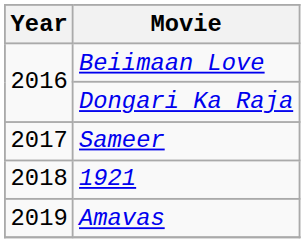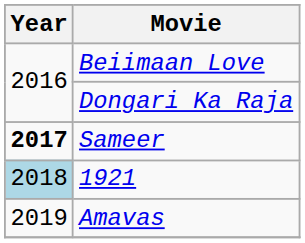(39, 141) normal -> (39, 141) bold
(39, 179) no background -> (39, 179) lightblue background
